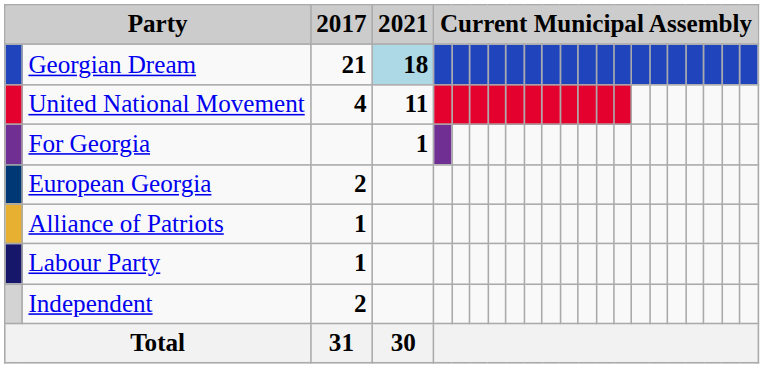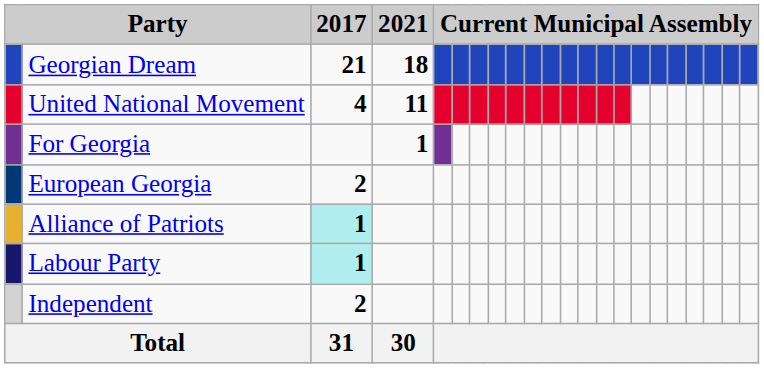(416, 64) lightblue background -> (416, 64) no background
(360, 223) no background -> (360, 223) paleturquoise background
(360, 263) no background -> (360, 263) paleturquoise background
